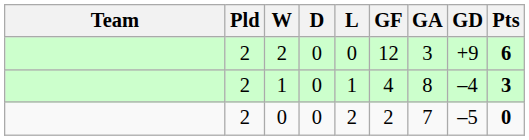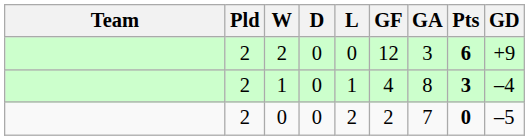columns swapped: (468, 20) <-> (506, 20)
